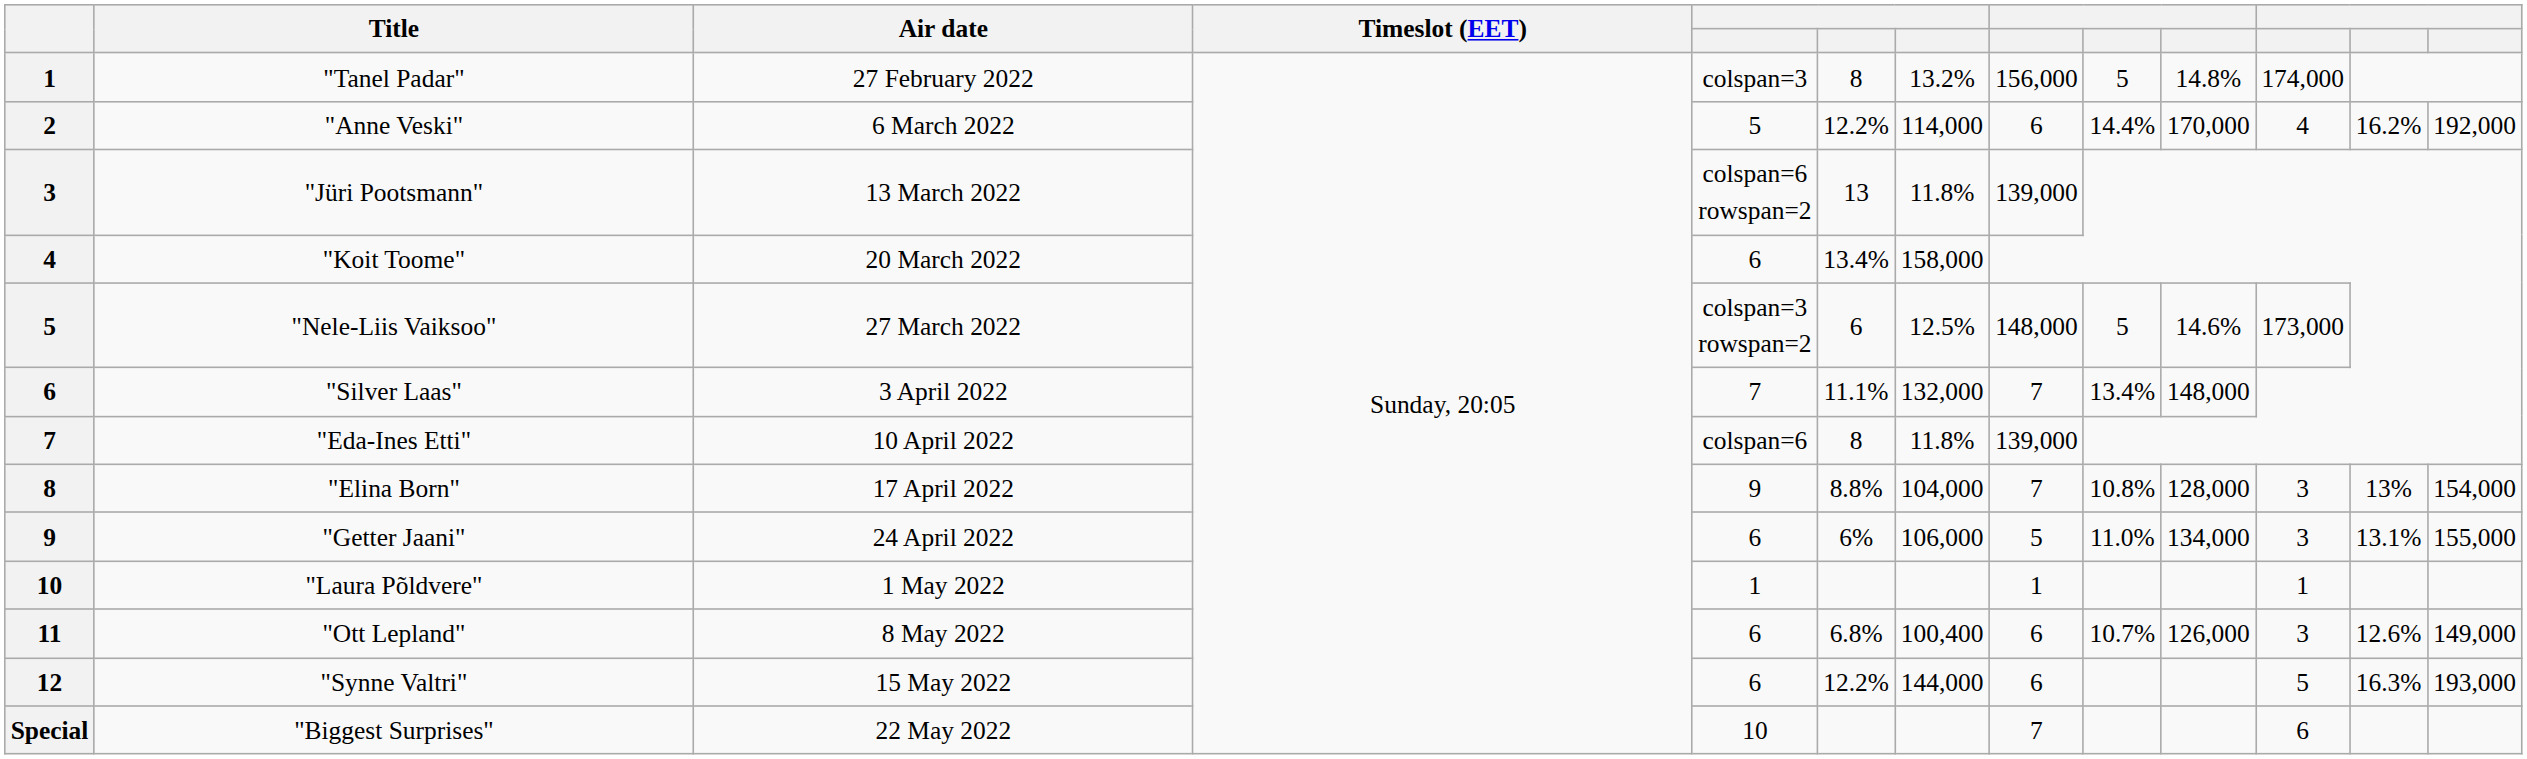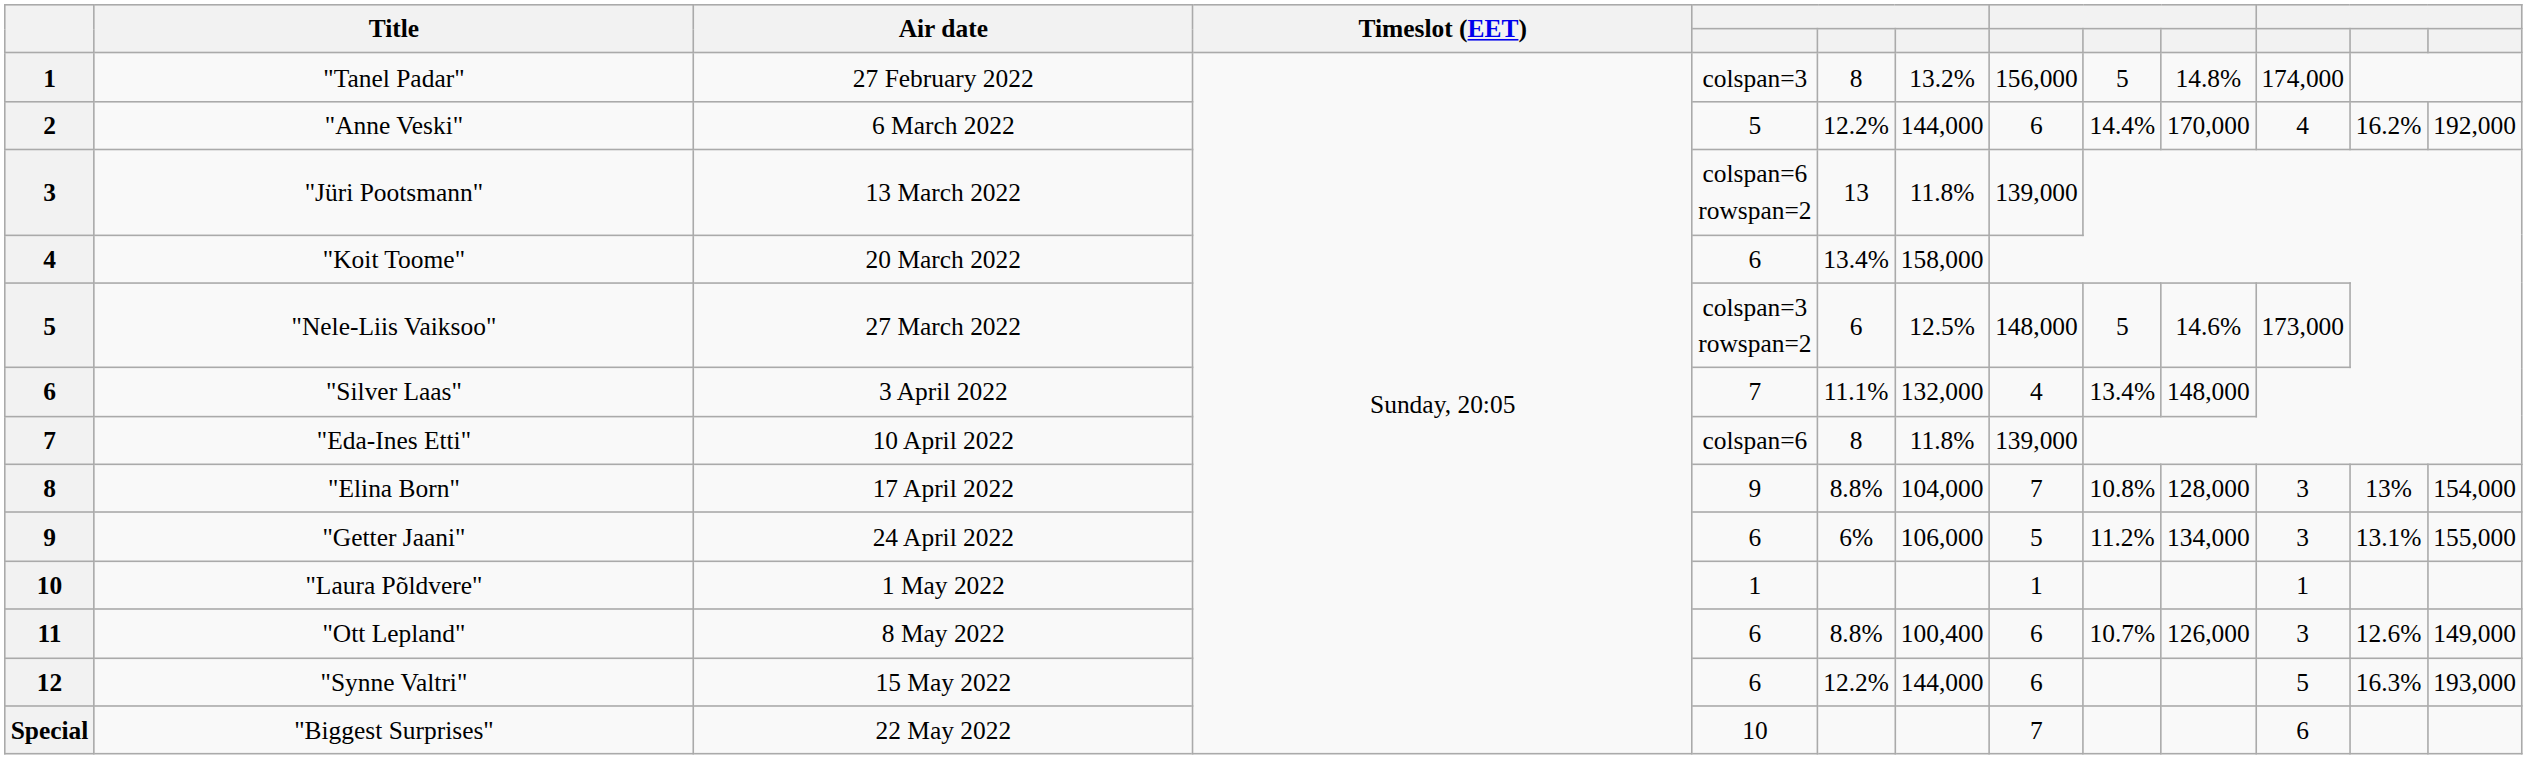(1942, 126) 114,000 -> (1942, 126) 144,000
(2036, 392) 7 -> (2036, 392) 4
(2122, 537) 11.0% -> (2122, 537) 11.2%
(1856, 633) 6.8% -> (1856, 633) 8.8%
